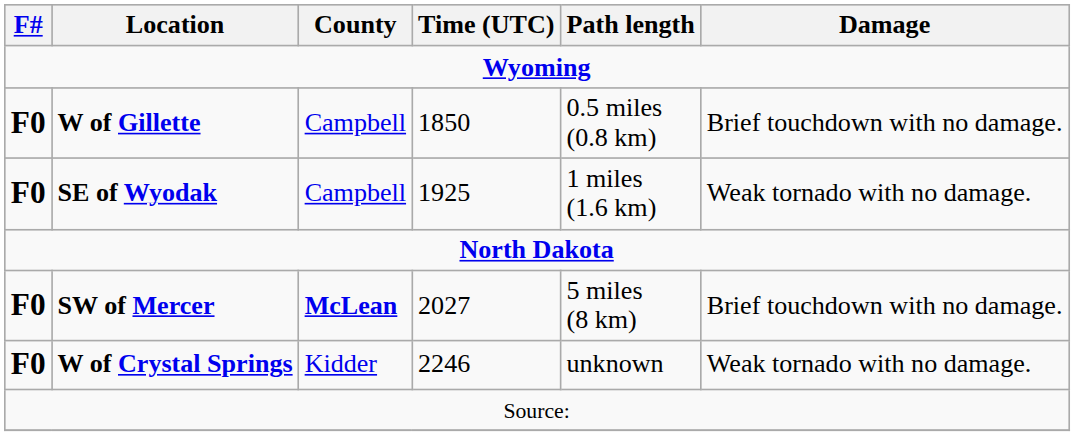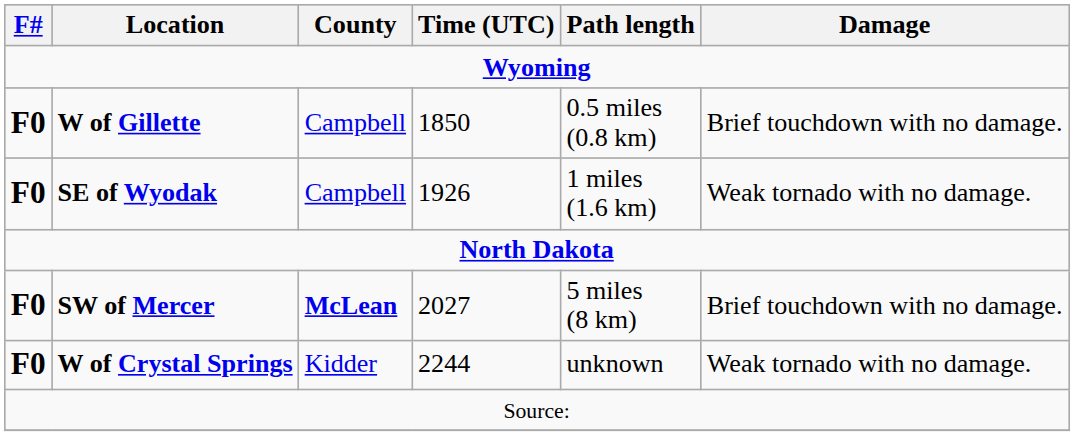(444, 193) 1925 -> (444, 193) 1926
(444, 364) 2246 -> (444, 364) 2244
